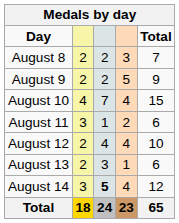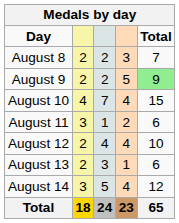(156, 79) no background -> (156, 79) lightgreen background
(105, 186) bold -> (105, 186) normal
